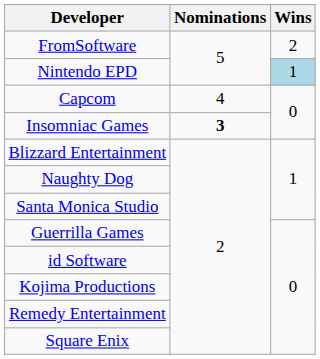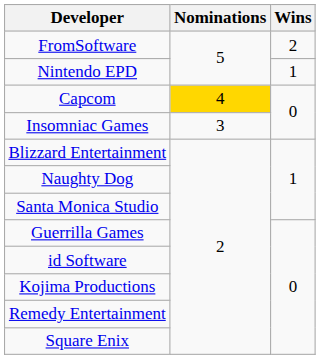(293, 71) lightblue background -> (293, 71) no background
(220, 98) no background -> (220, 98) gold background
(220, 125) bold -> (220, 125) normal
